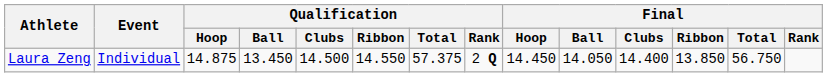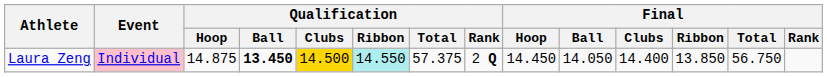(139, 60) no background -> (139, 60) pink background
(268, 60) normal -> (268, 60) bold
(324, 60) no background -> (324, 60) gold background
(381, 60) no background -> (381, 60) paleturquoise background
